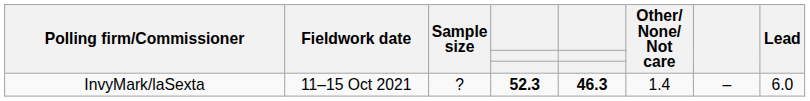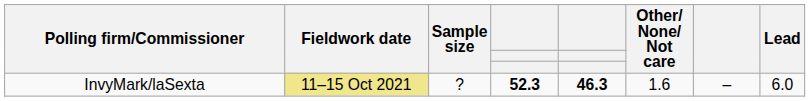(356, 85) no background -> (356, 85) khaki background
(659, 85) 1.4 -> (659, 85) 1.6
